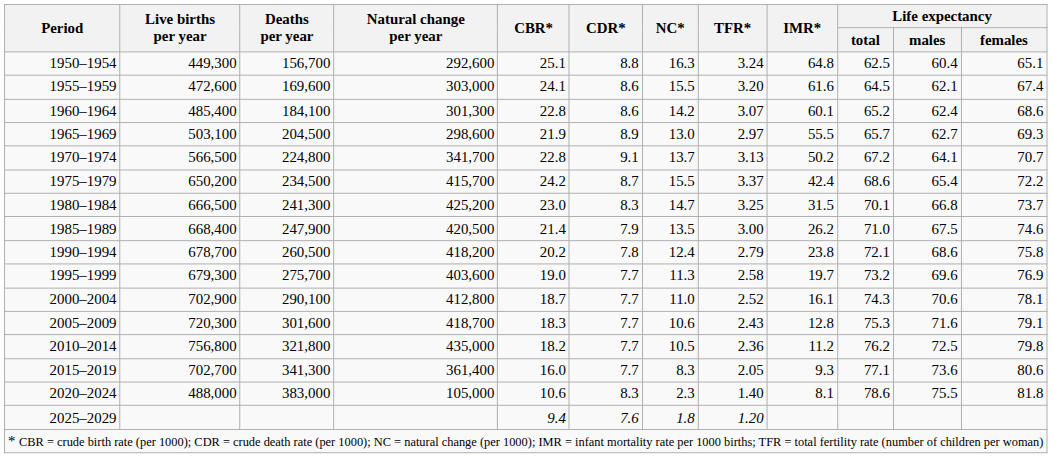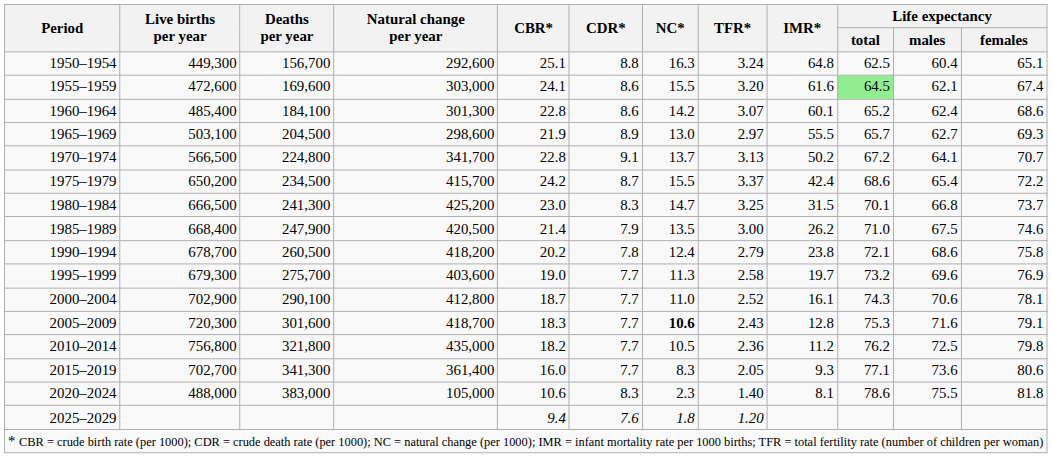(877, 87) no background -> (877, 87) lightgreen background
(682, 323) normal -> (682, 323) bold
